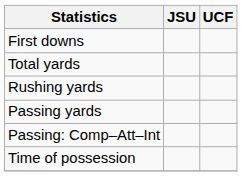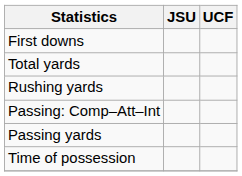rows swapped: (55, 111) <-> (84, 135)
